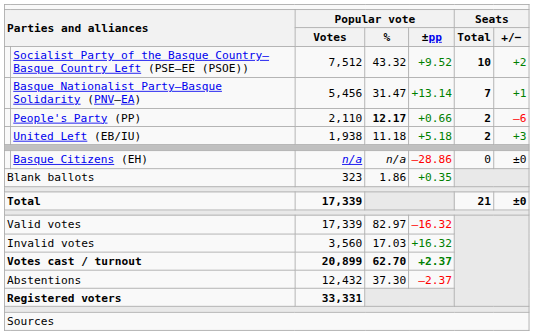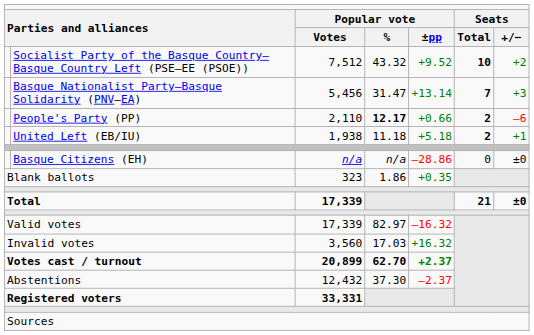(520, 93) +1 -> (520, 93) +3
(520, 136) +3 -> (520, 136) +1
